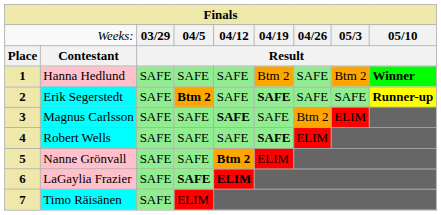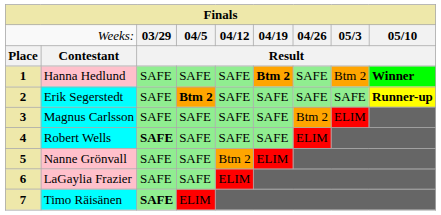(273, 76) normal -> (273, 76) bold
(274, 96) bold -> (272, 96) normal
(233, 117) bold -> (234, 117) normal
(156, 138) normal -> (157, 138) bold
(274, 138) bold -> (272, 138) normal
(234, 158) bold -> (235, 158) normal
(194, 179) bold -> (195, 179) normal
(234, 179) bold -> (234, 179) normal
(156, 199) normal -> (157, 199) bold
